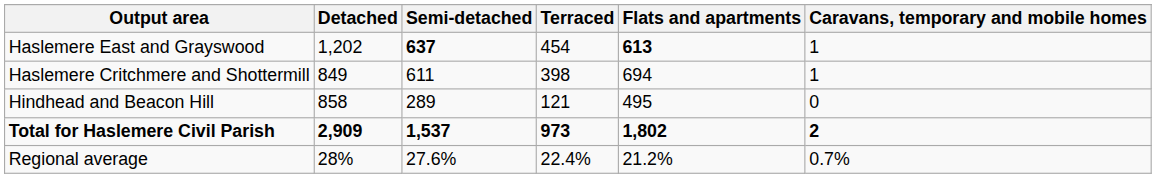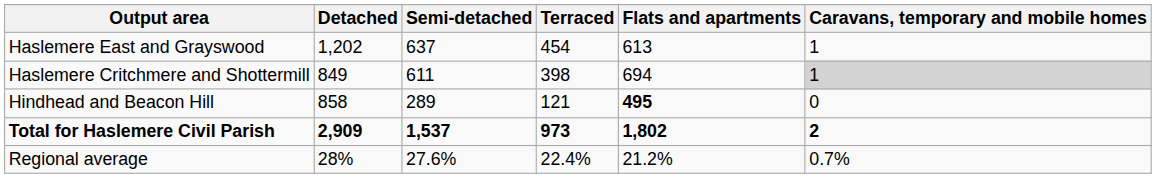(421, 46) bold -> (421, 46) normal
(637, 46) bold -> (637, 46) normal
(814, 74) no background -> (814, 74) lightgrey background
(637, 103) normal -> (637, 103) bold
